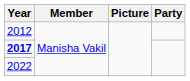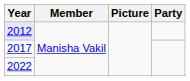(19, 31) no background -> (19, 31) lavender background
(19, 48) bold -> (19, 48) normal
